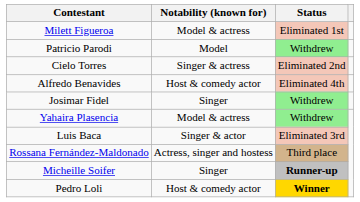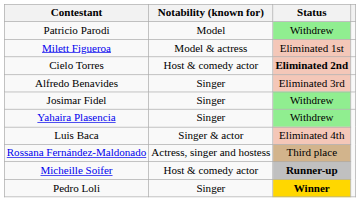rows swapped: (79, 48) <-> (79, 30)
(213, 65) Singer & actress -> (211, 65) Host & comedy actor
(312, 65) normal -> (312, 65) bold
(213, 83) Host & comedy actor -> (211, 83) Singer
(312, 83) Eliminated 4th -> (312, 83) Eliminated 3rd
(213, 118) Model & actress -> (211, 118) Singer
(312, 135) Eliminated 3rd -> (312, 135) Eliminated 4th
(213, 170) Singer -> (211, 170) Host & comedy actor
(213, 188) Host & comedy actor -> (211, 188) Singer
